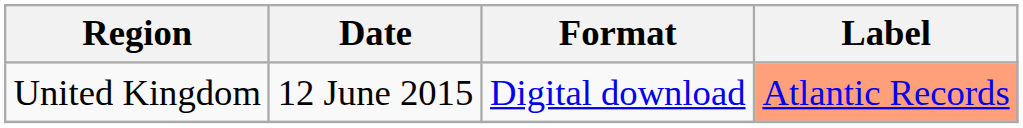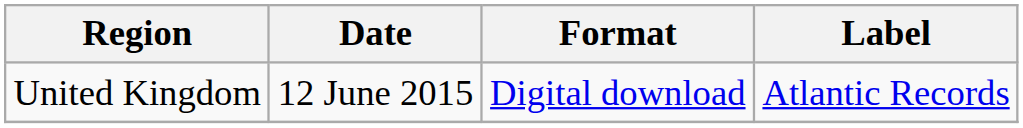(886, 91) lightsalmon background -> (886, 91) no background
